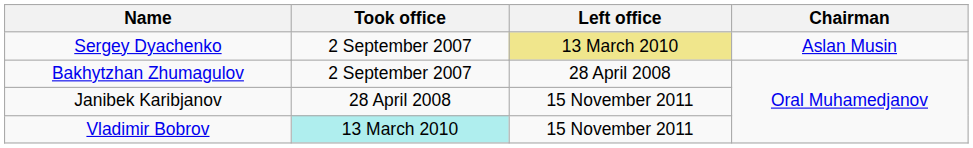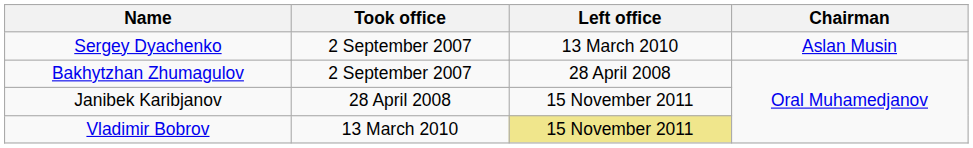(620, 45) khaki background -> (620, 45) no background
(400, 128) paleturquoise background -> (400, 128) no background
(620, 128) no background -> (620, 128) khaki background
